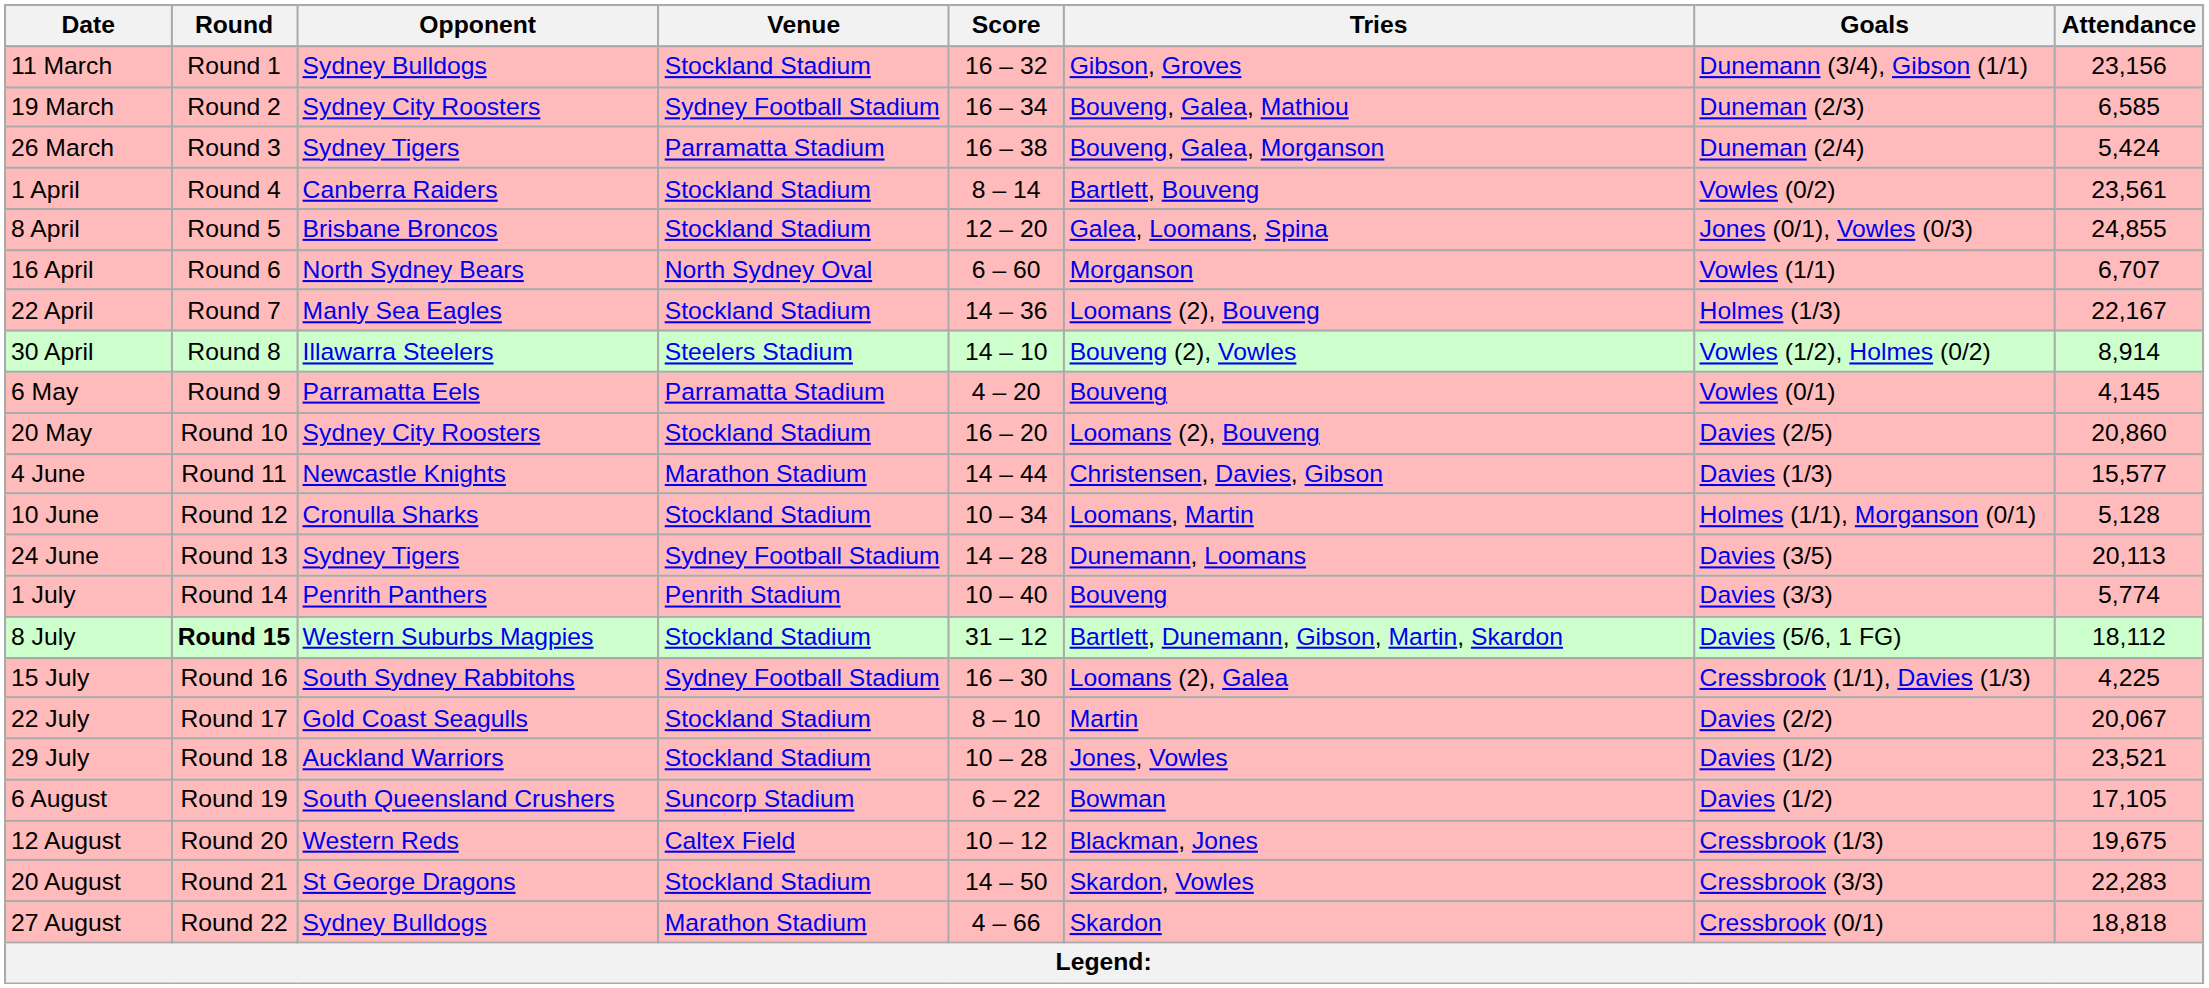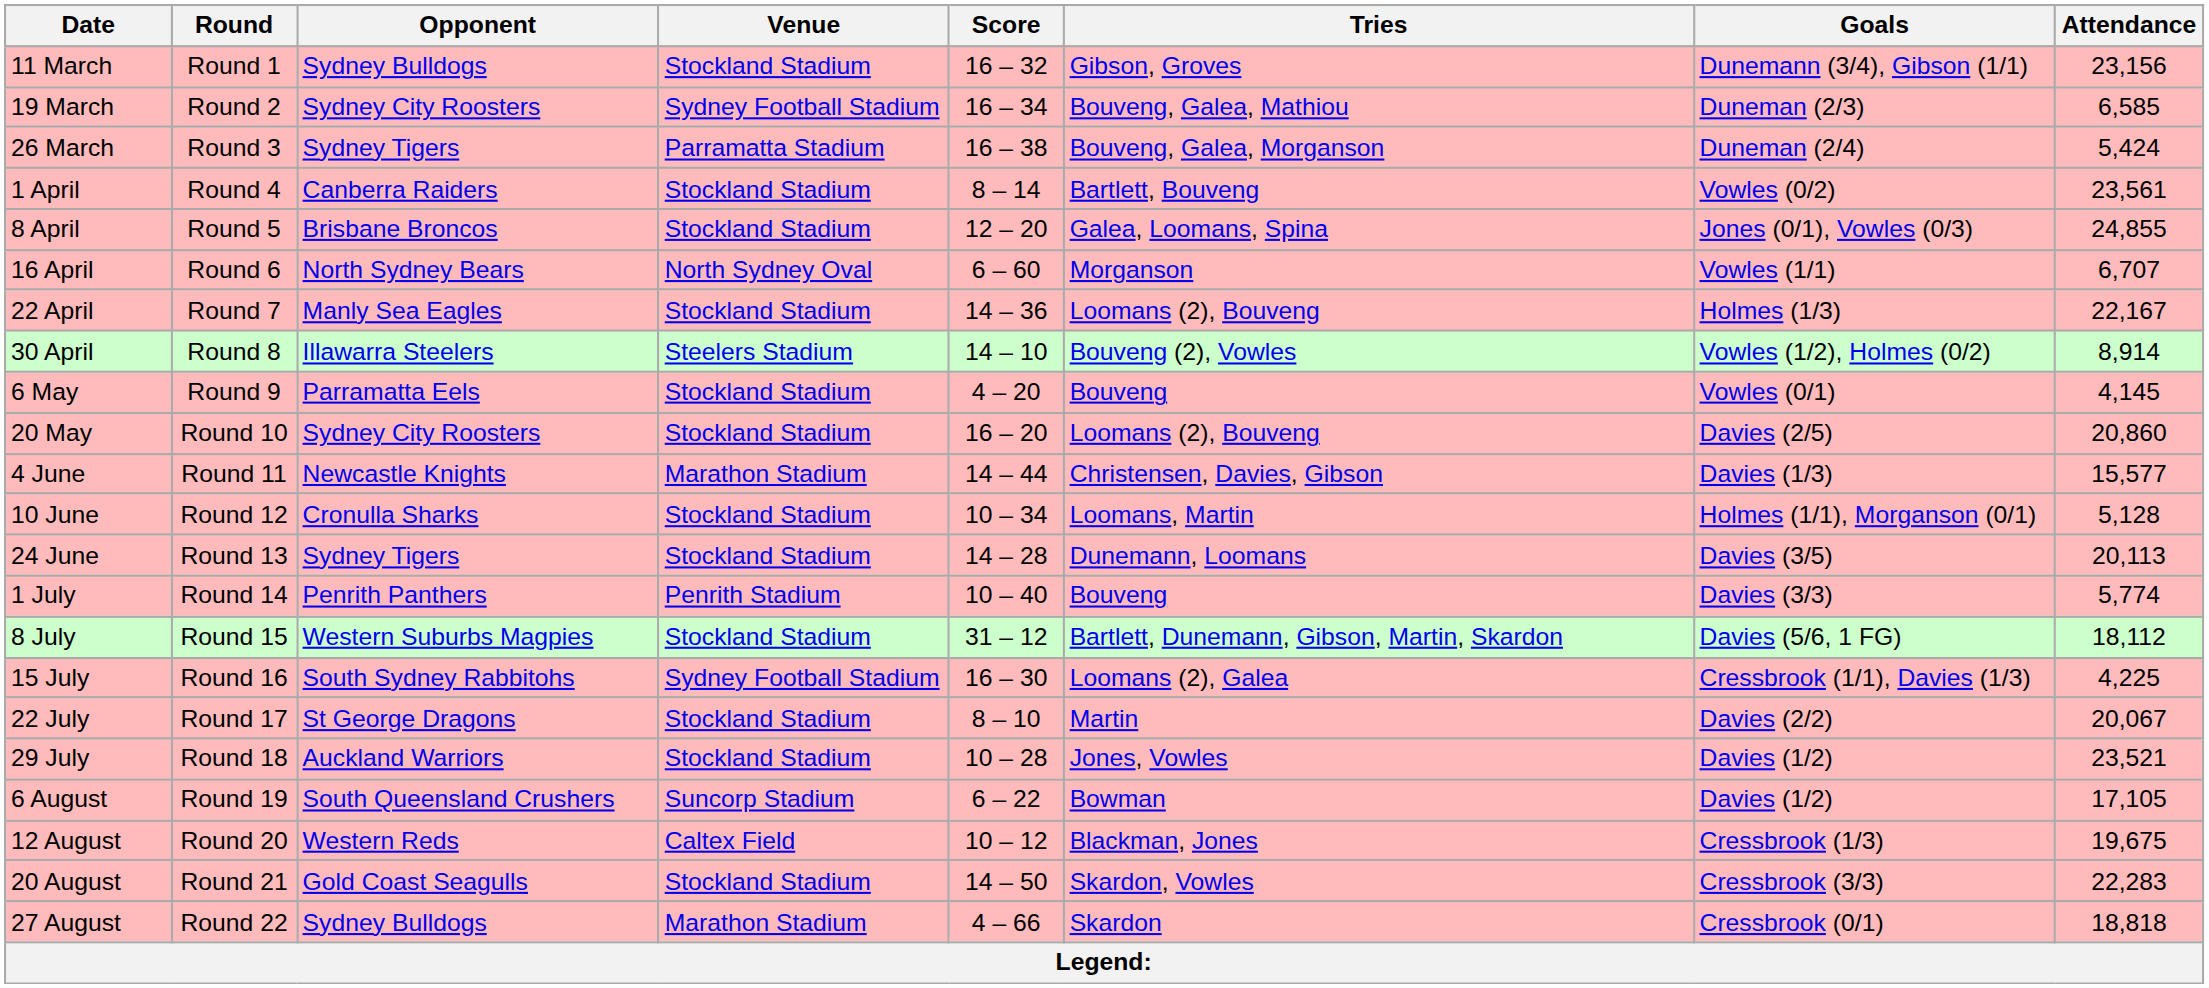(775, 392) Parramatta Stadium -> (768, 392) Stockland Stadium
(802, 555) Sydney Football Stadium -> (768, 555) Stockland Stadium
(234, 637) bold -> (234, 637) normal
(415, 718) Gold Coast Seagulls -> (409, 718) St George Dragons
(409, 881) St George Dragons -> (415, 881) Gold Coast Seagulls
